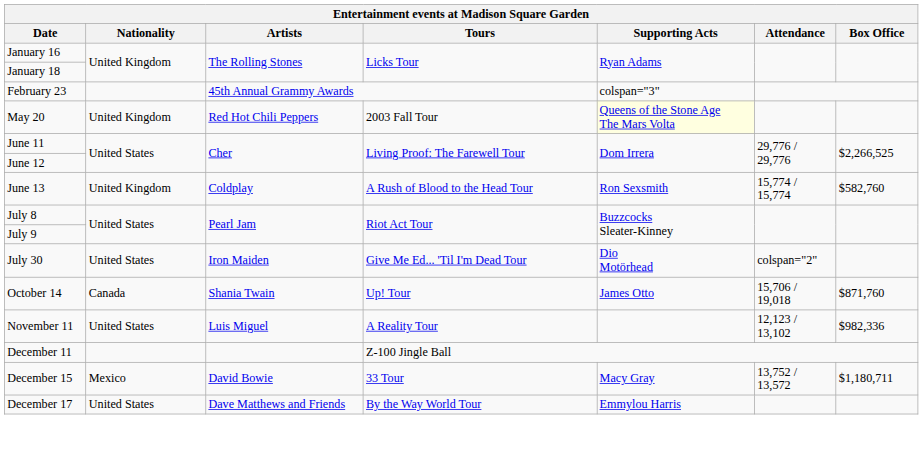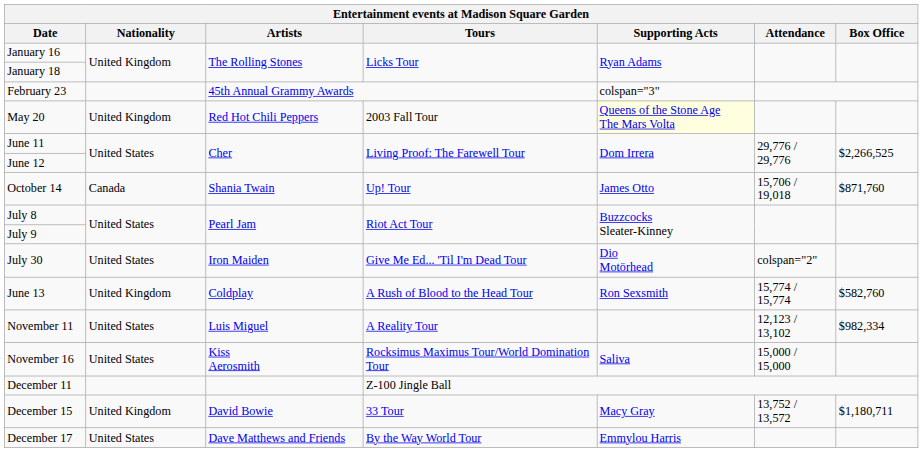rows swapped: (26, 188) <-> (34, 293)
(862, 326) $982,336 -> (862, 326) $982,334
+ row: (40, 359)
(107, 378) Mexico -> (130, 411) United Kingdom
